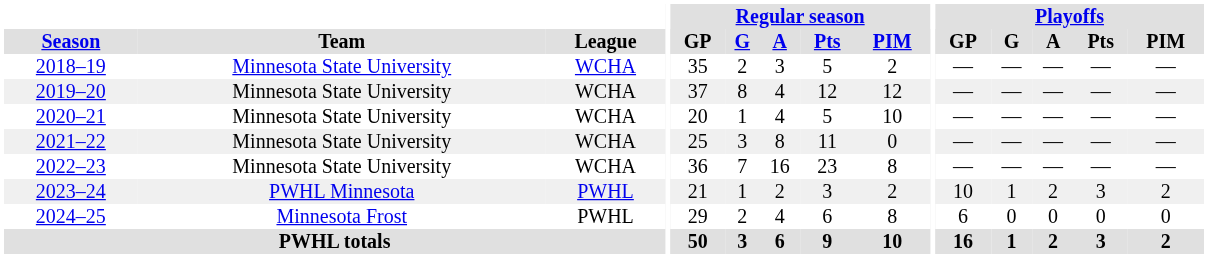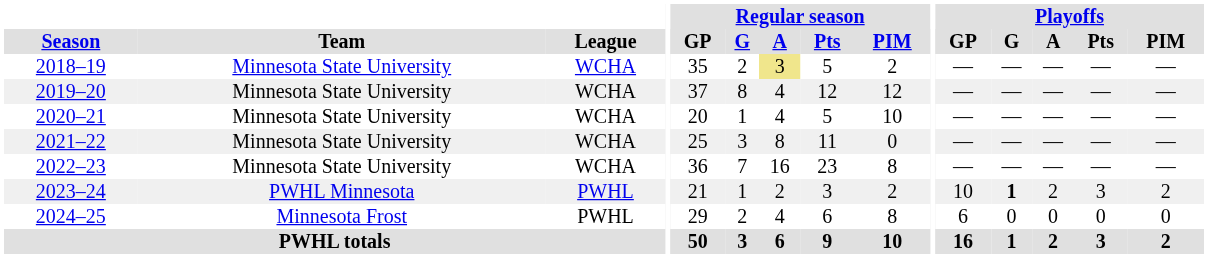(780, 66) no background -> (780, 66) khaki background
(1012, 191) normal -> (1012, 191) bold
